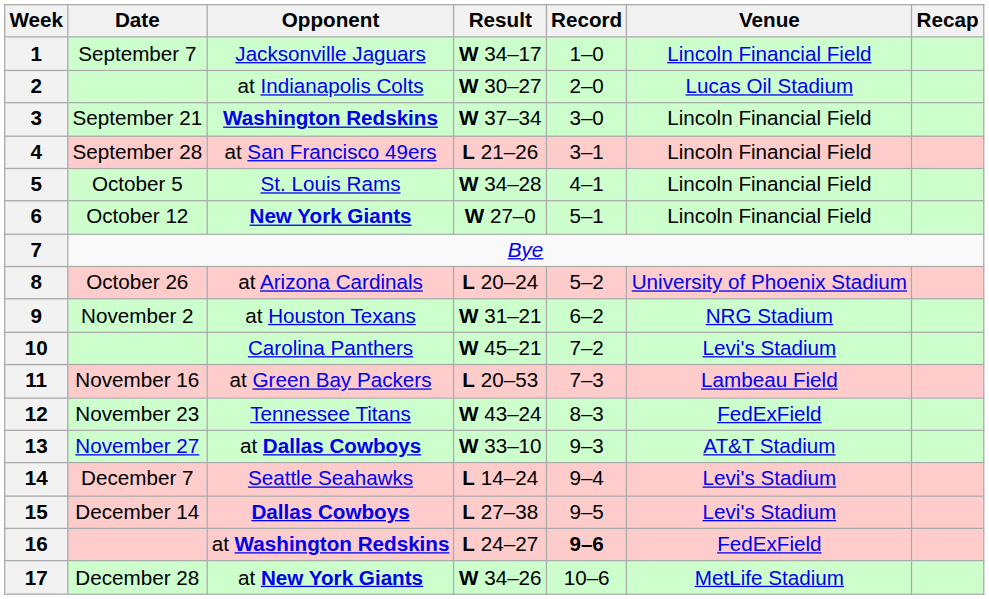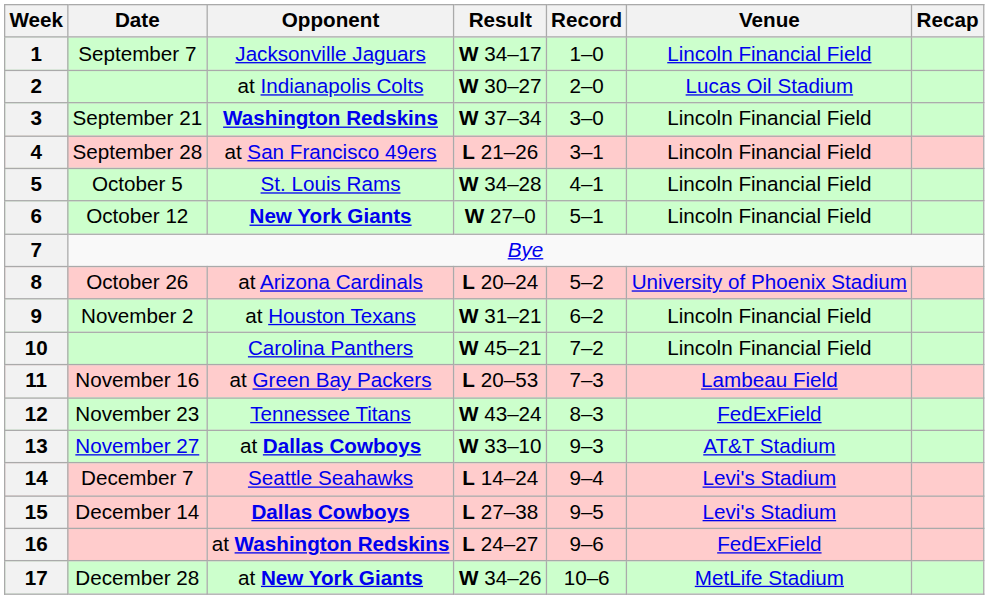(769, 315) NRG Stadium -> (769, 315) Lincoln Financial Field
(769, 348) Levi's Stadium -> (769, 348) Lincoln Financial Field
(587, 544) bold -> (587, 544) normal
